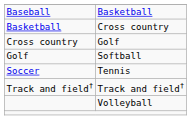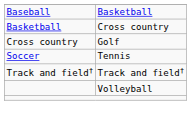- row: (120, 56)
